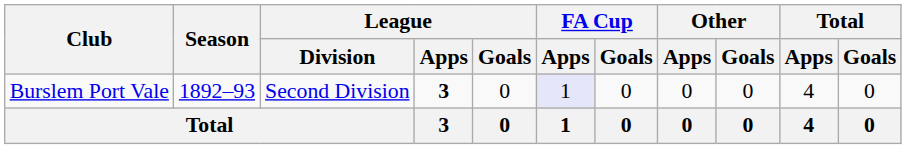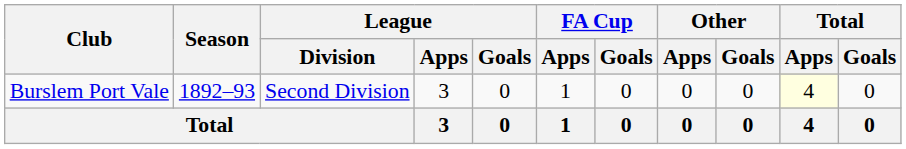(444, 90) bold -> (444, 90) normal
(565, 90) lavender background -> (565, 90) no background
(809, 90) no background -> (809, 90) lightyellow background
